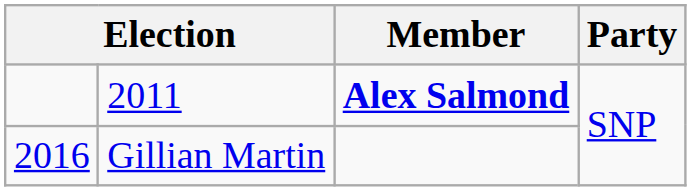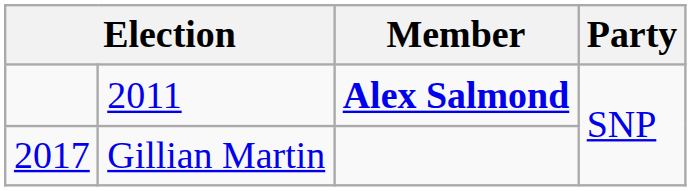(52, 154) 2016 -> (52, 154) 2017
